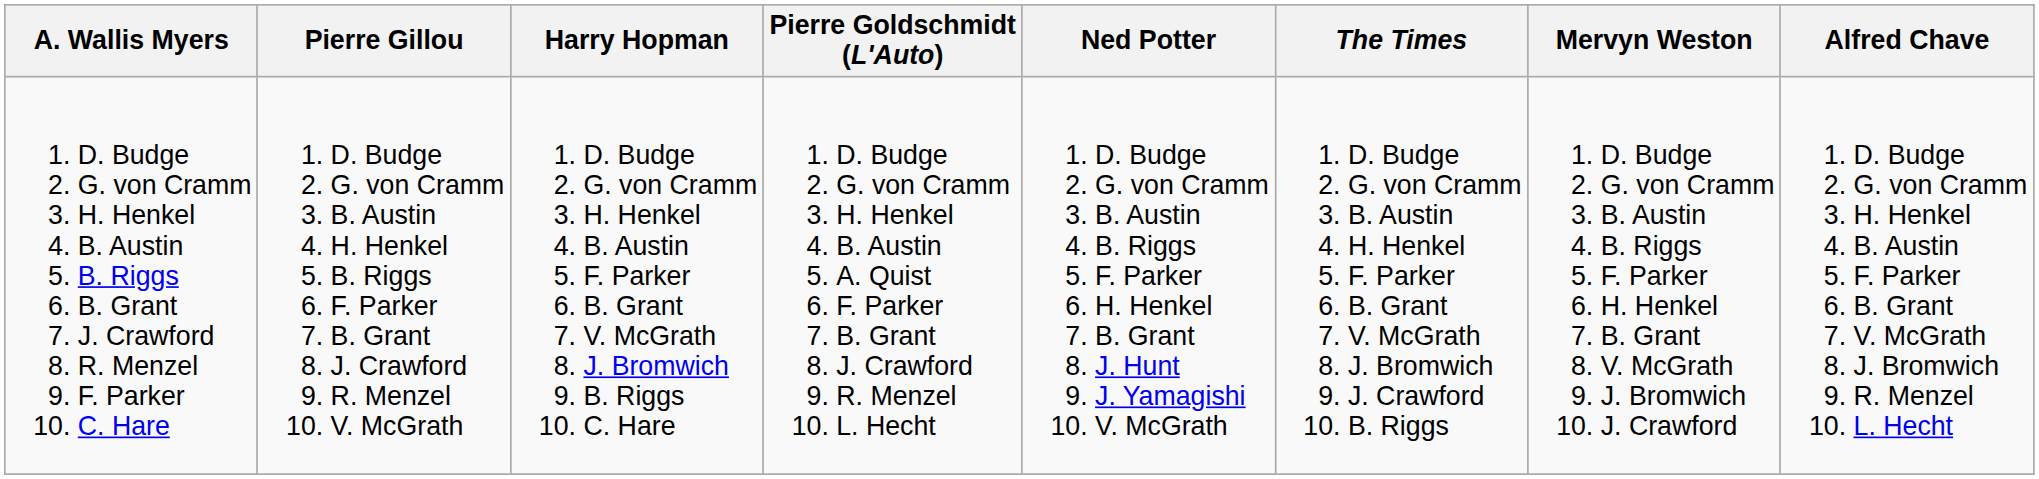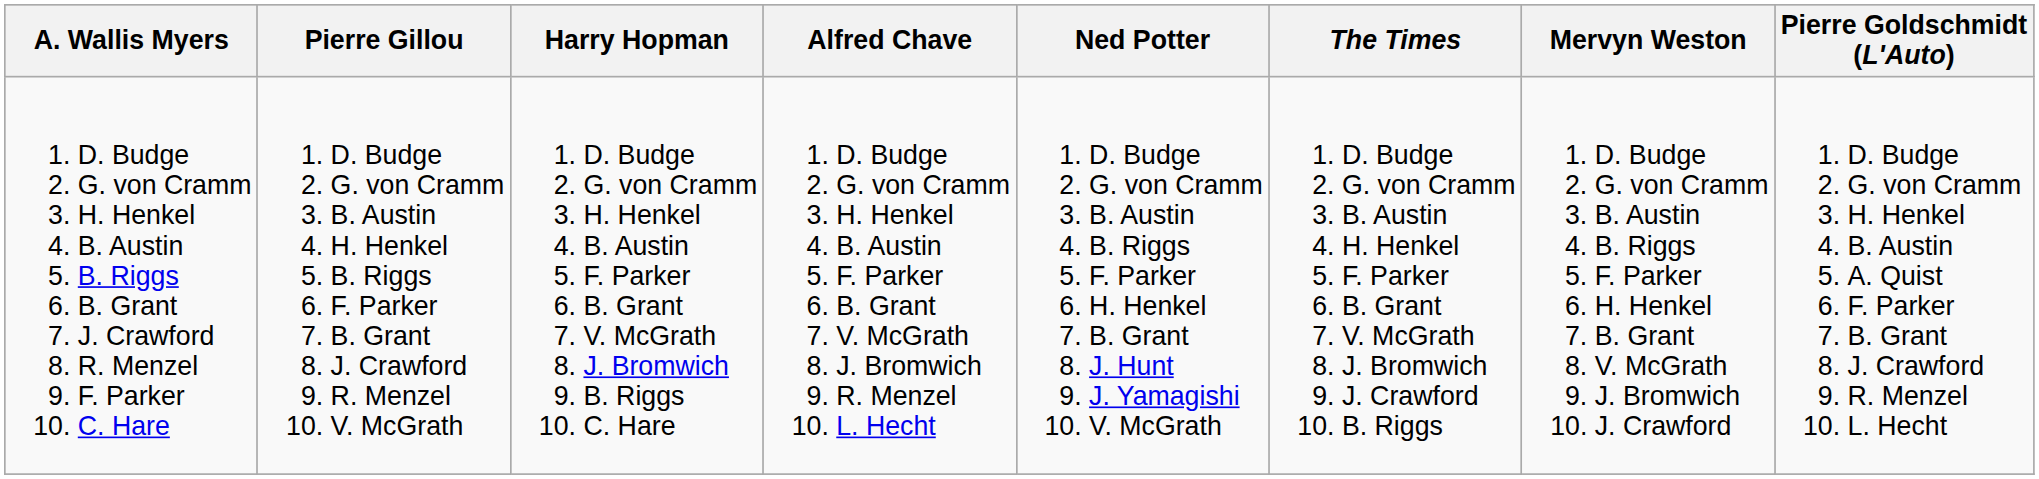columns swapped: (1907, 40) <-> (893, 40)
